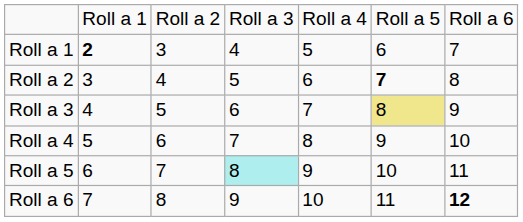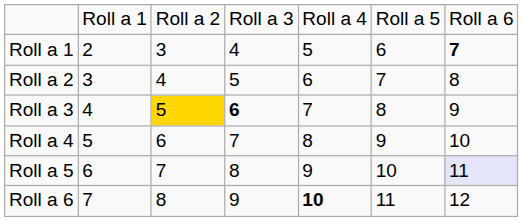(88, 49) bold -> (88, 49) normal
(454, 49) normal -> (454, 49) bold
(381, 79) bold -> (381, 79) normal
(161, 110) no background -> (161, 110) gold background
(234, 110) normal -> (234, 110) bold
(381, 110) khaki background -> (381, 110) no background
(234, 170) paleturquoise background -> (234, 170) no background
(459, 170) no background -> (459, 170) lavender background
(313, 200) normal -> (313, 200) bold
(460, 200) bold -> (460, 200) normal
